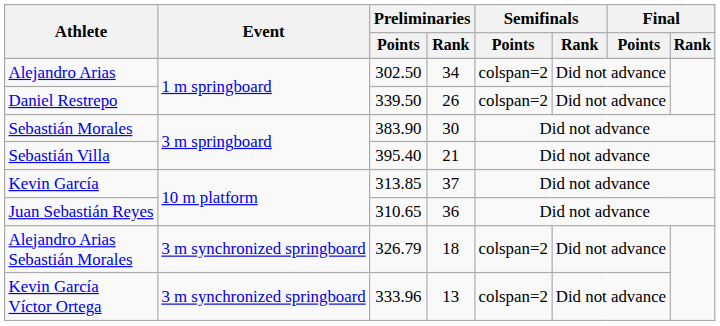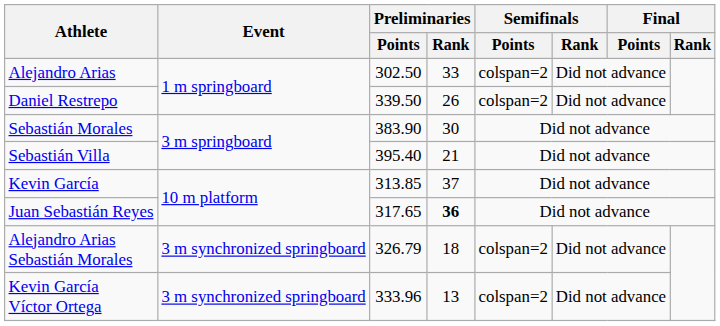(451, 72) 34 -> (451, 72) 33
(398, 211) 310.65 -> (398, 211) 317.65
(451, 211) normal -> (451, 211) bold
